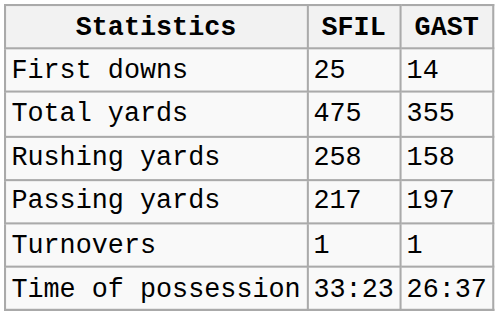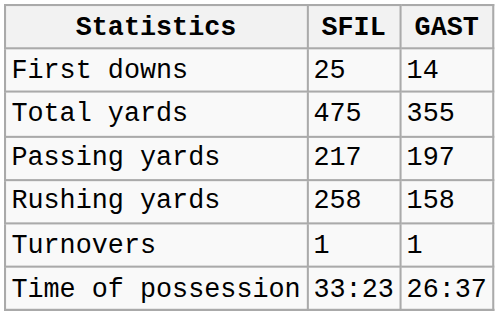rows swapped: (116, 158) <-> (116, 201)
